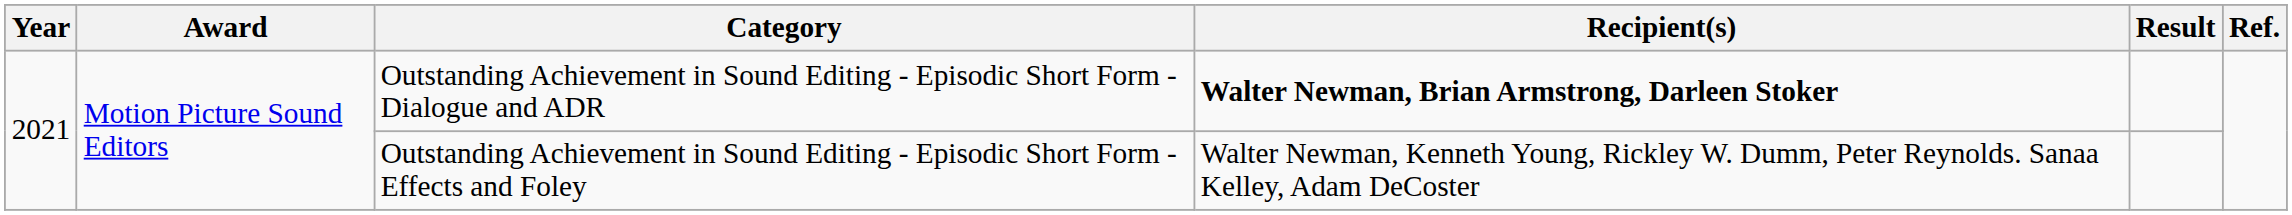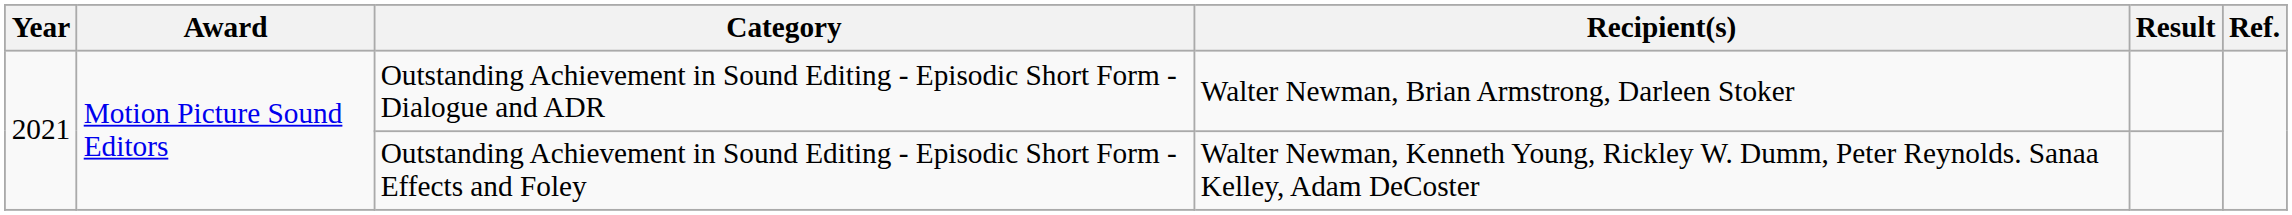(1520, 90) bold -> (1498, 90) normal
